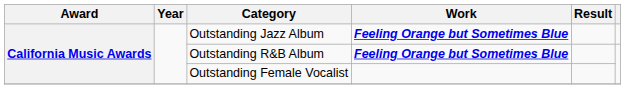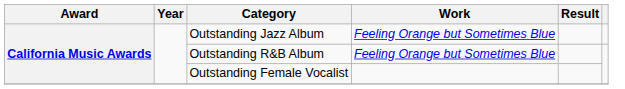(461, 34) bold -> (455, 34) normal
(461, 53) bold -> (455, 53) normal
